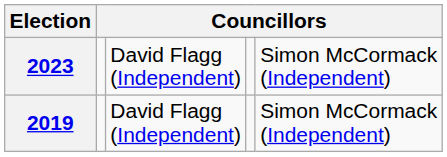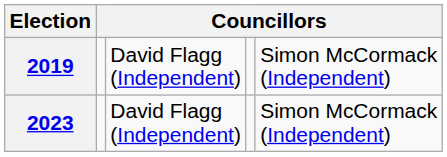rows swapped: (50, 122) <-> (50, 66)
